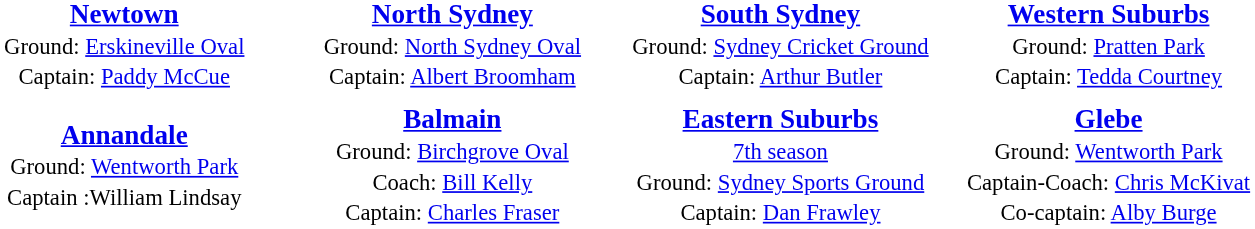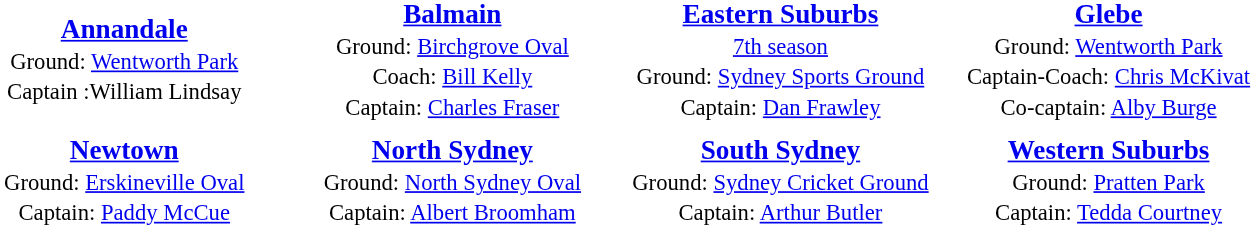rows swapped: (124, 165) <-> (124, 44)
